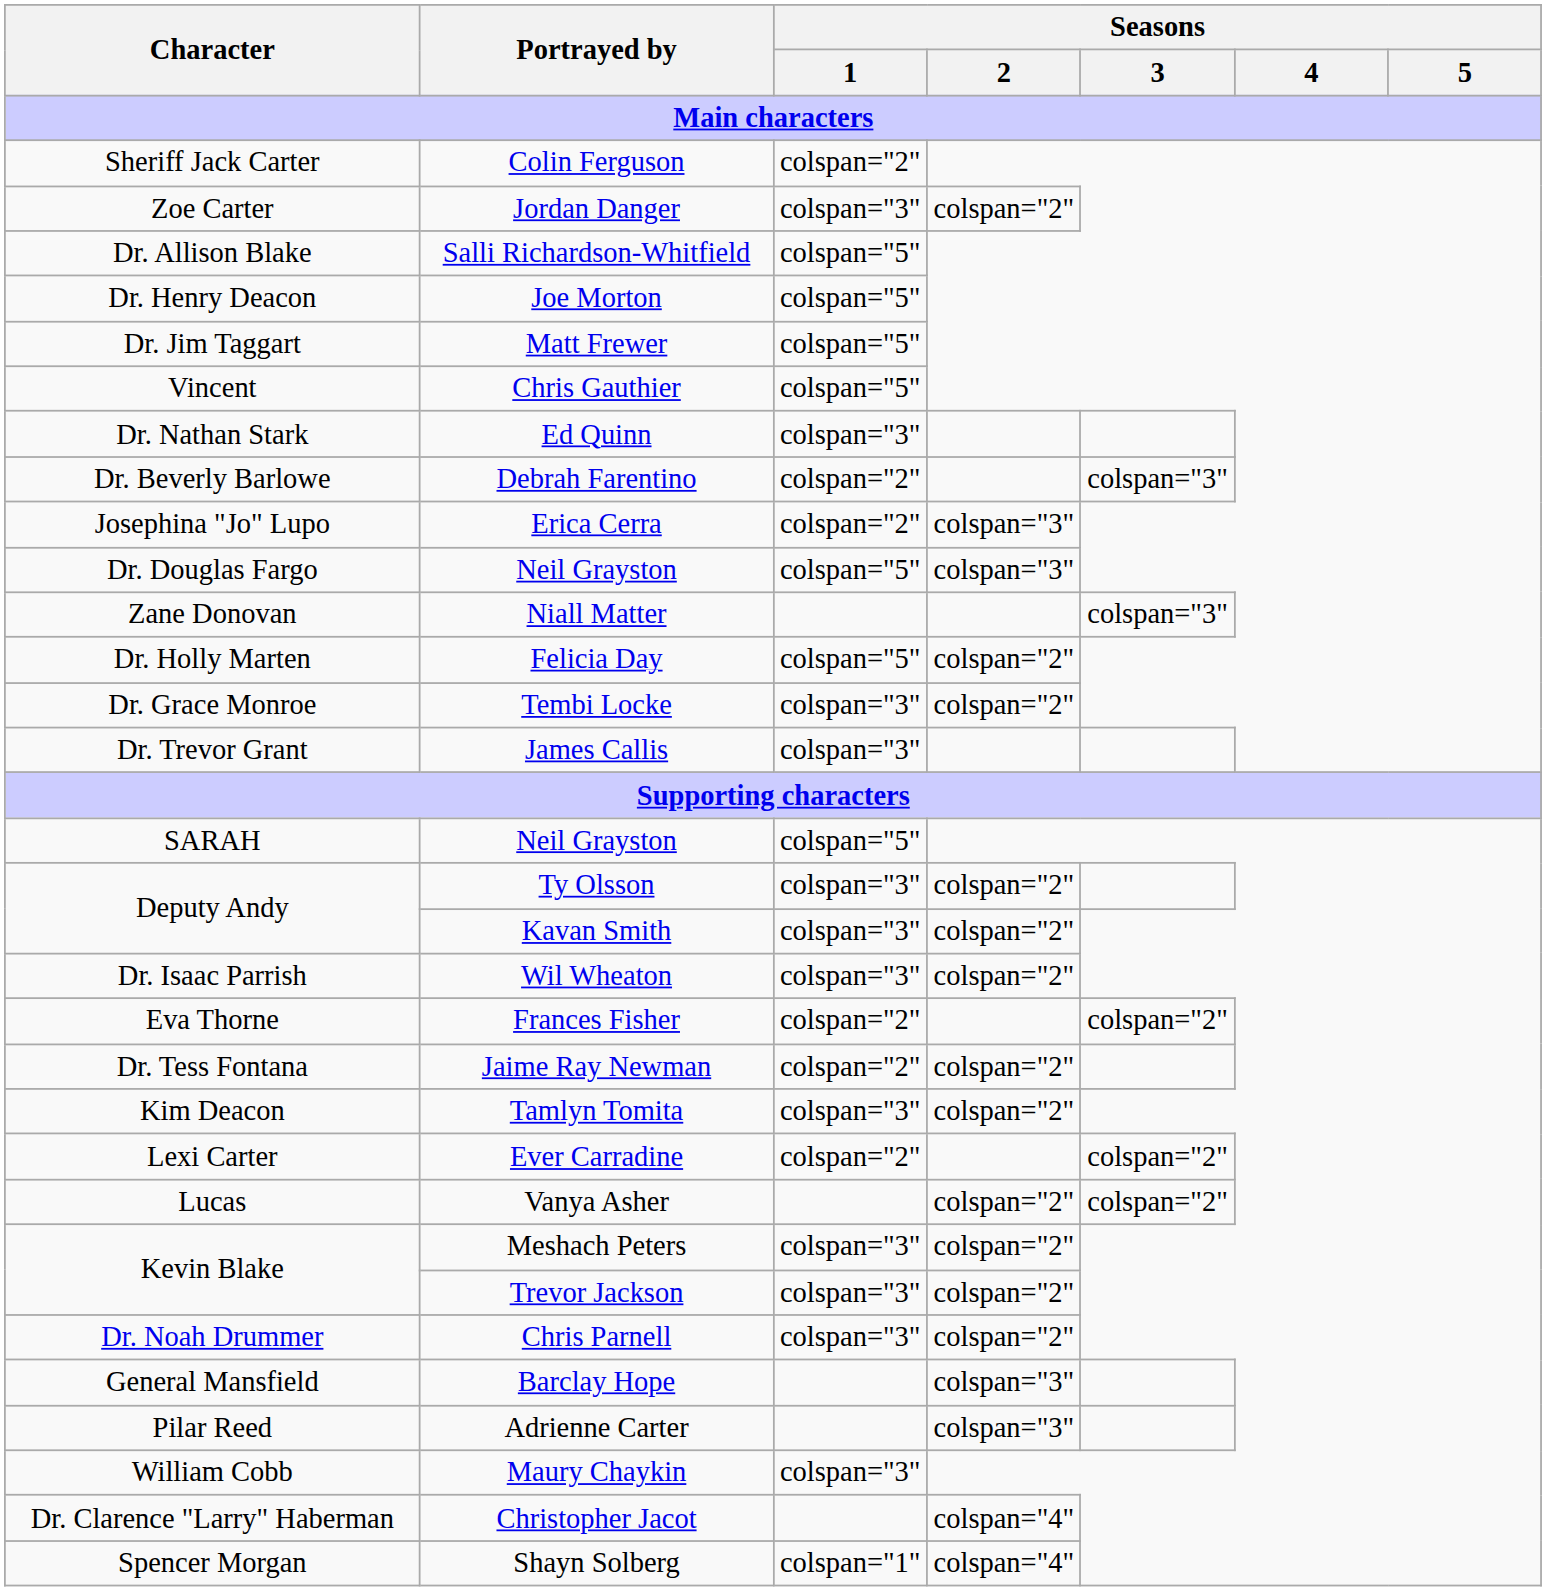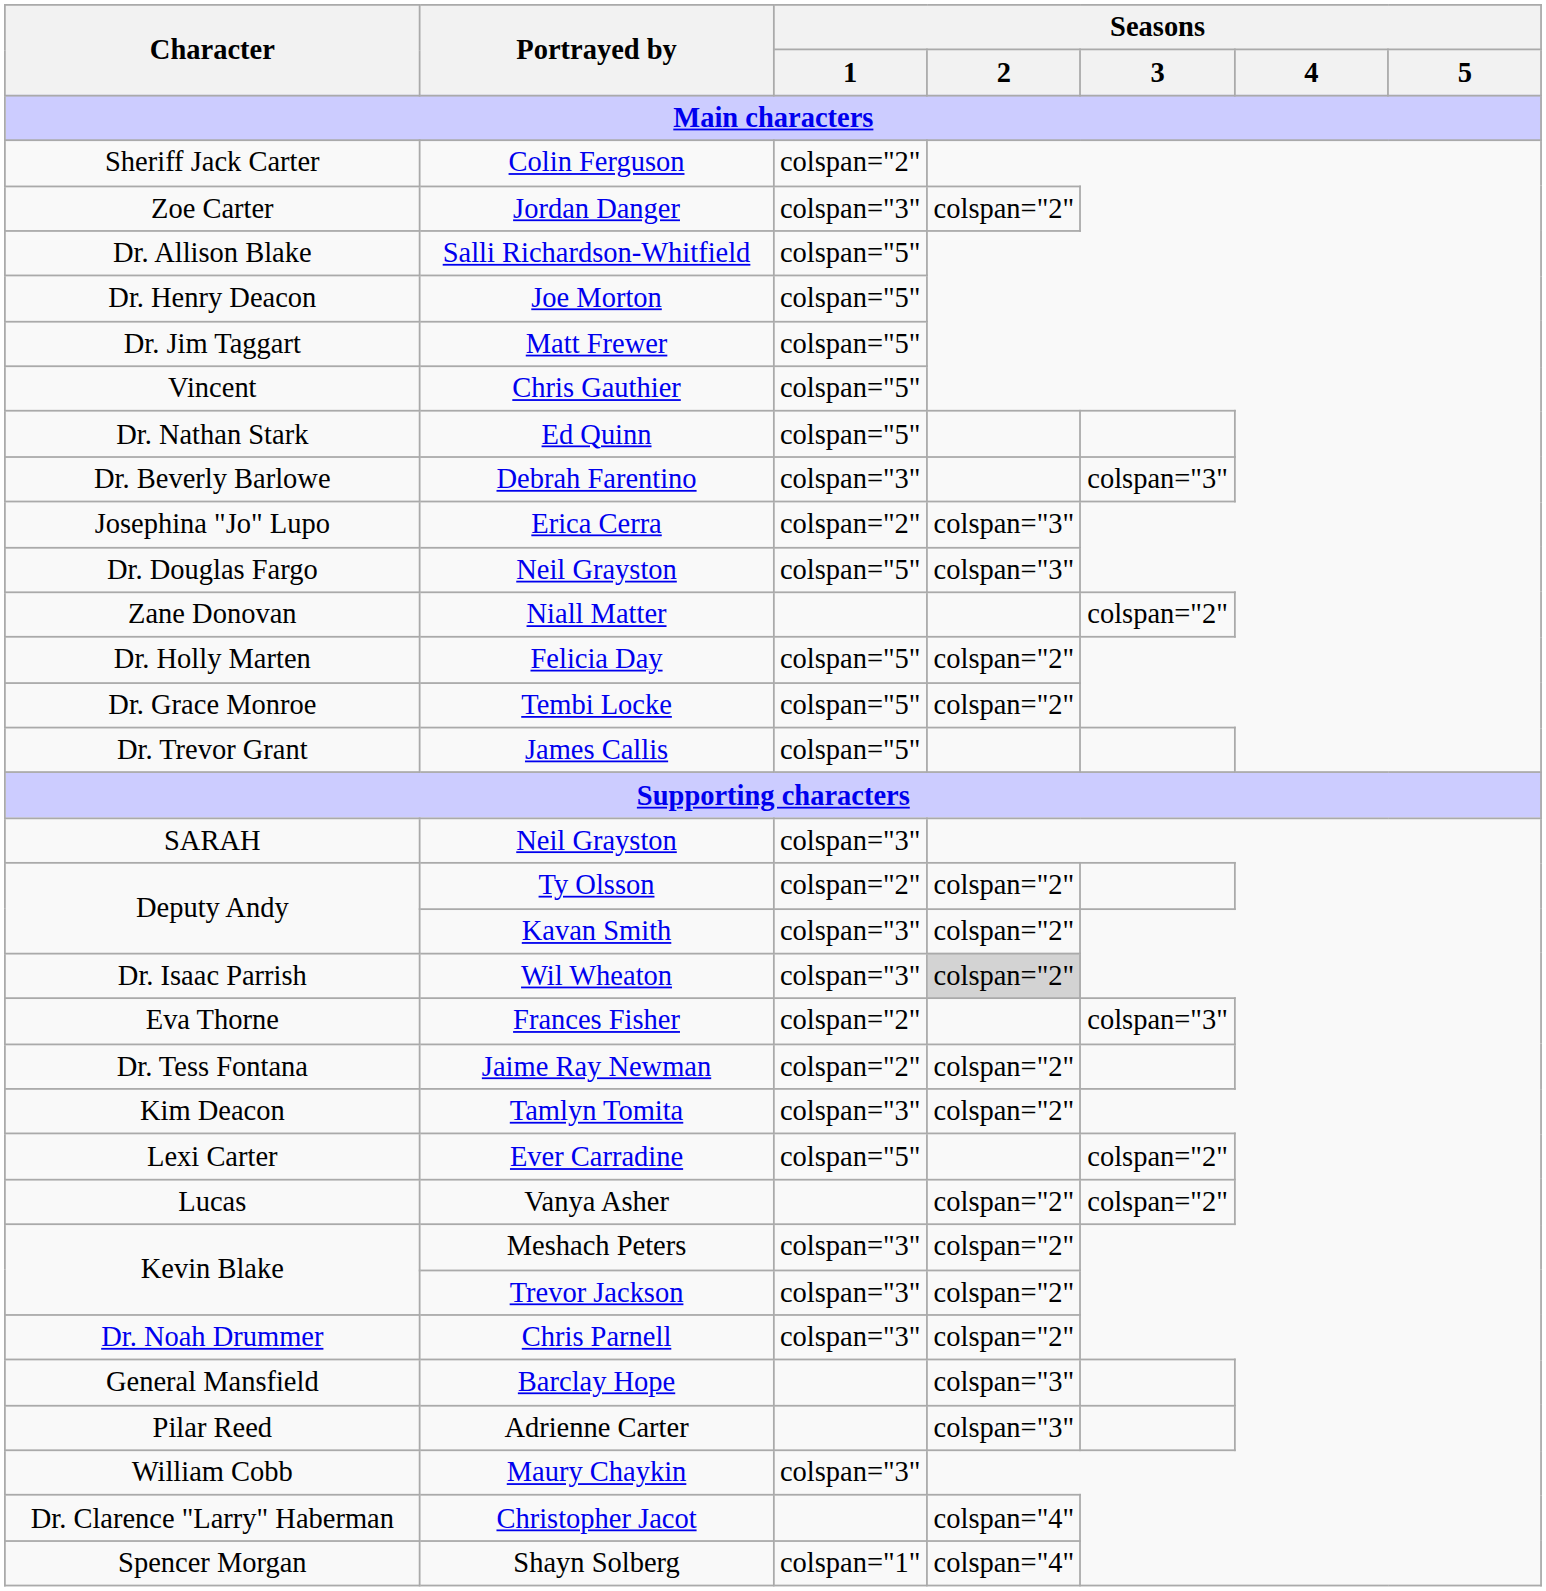(850, 433) colspan="3" -> (850, 433) colspan="5"
(850, 478) colspan="2" -> (850, 478) colspan="3"
(1158, 614) colspan="3" -> (1158, 614) colspan="2"
(850, 704) colspan="3" -> (850, 704) colspan="5"
(850, 749) colspan="3" -> (850, 749) colspan="5"
(850, 840) colspan="5" -> (850, 840) colspan="3"
(850, 885) colspan="3" -> (850, 885) colspan="2"
(1004, 975) no background -> (1004, 975) lightgrey background
(1158, 1020) colspan="2" -> (1158, 1020) colspan="3"
(850, 1156) colspan="2" -> (850, 1156) colspan="5"
